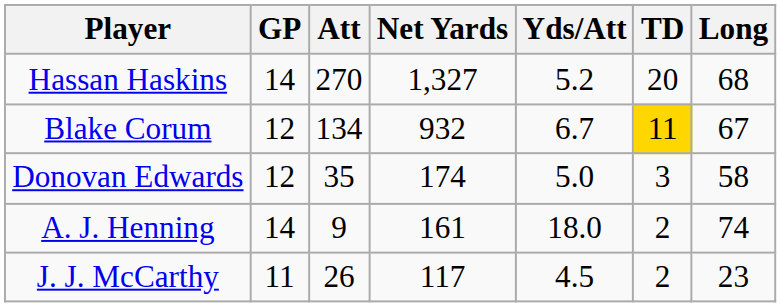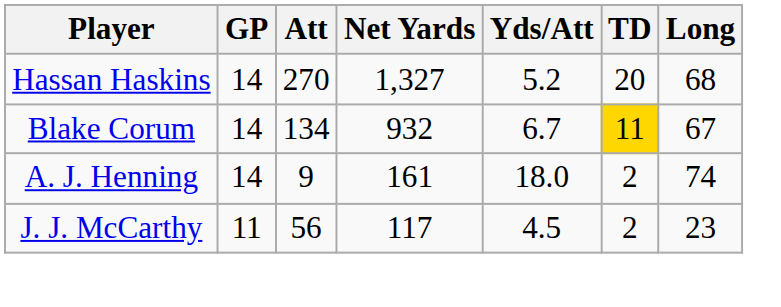(280, 128) 12 -> (247, 128) 14
- row: (128, 177)
(339, 276) 26 -> (306, 227) 56
